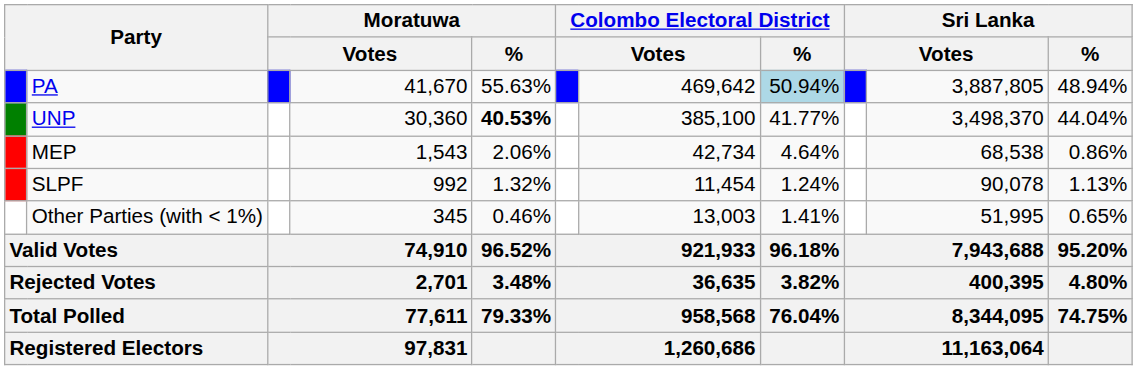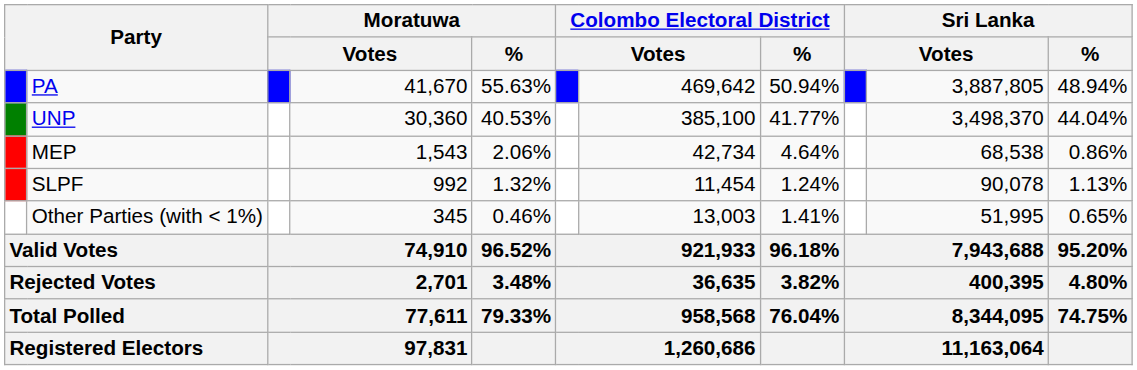(804, 86) lightblue background -> (804, 86) no background
(516, 119) bold -> (516, 119) normal
